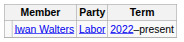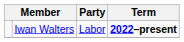(142, 29) normal -> (144, 29) bold
